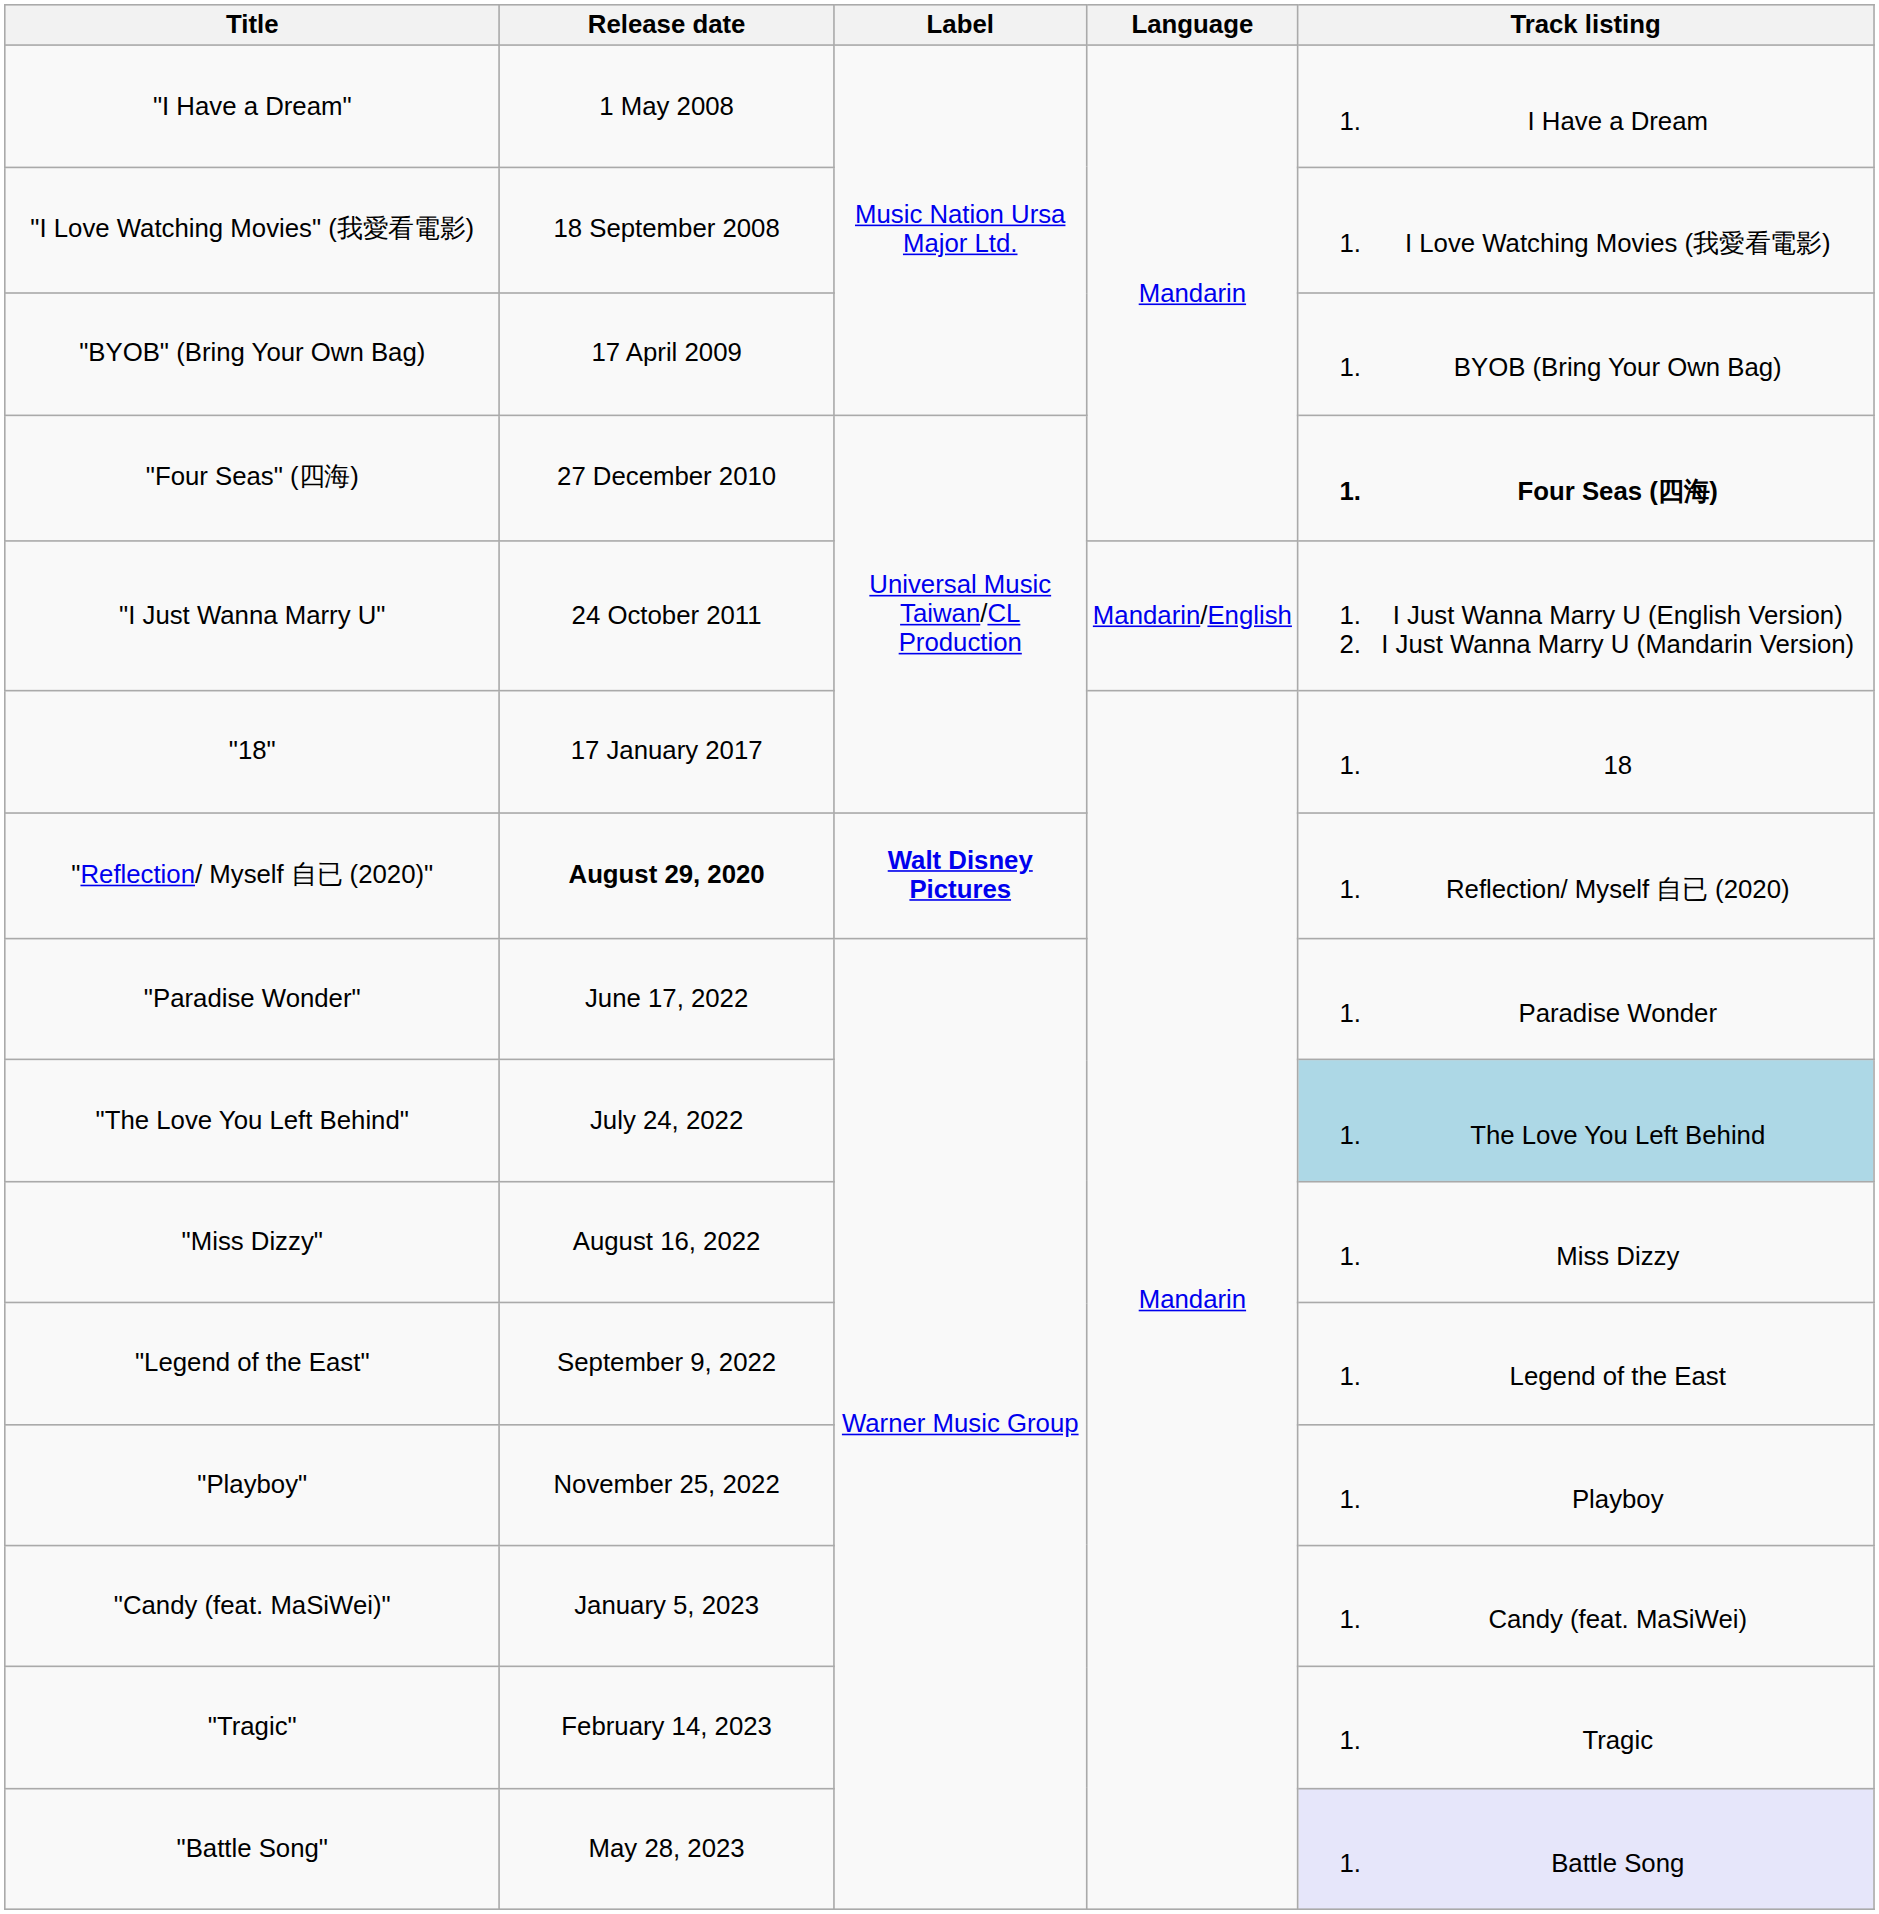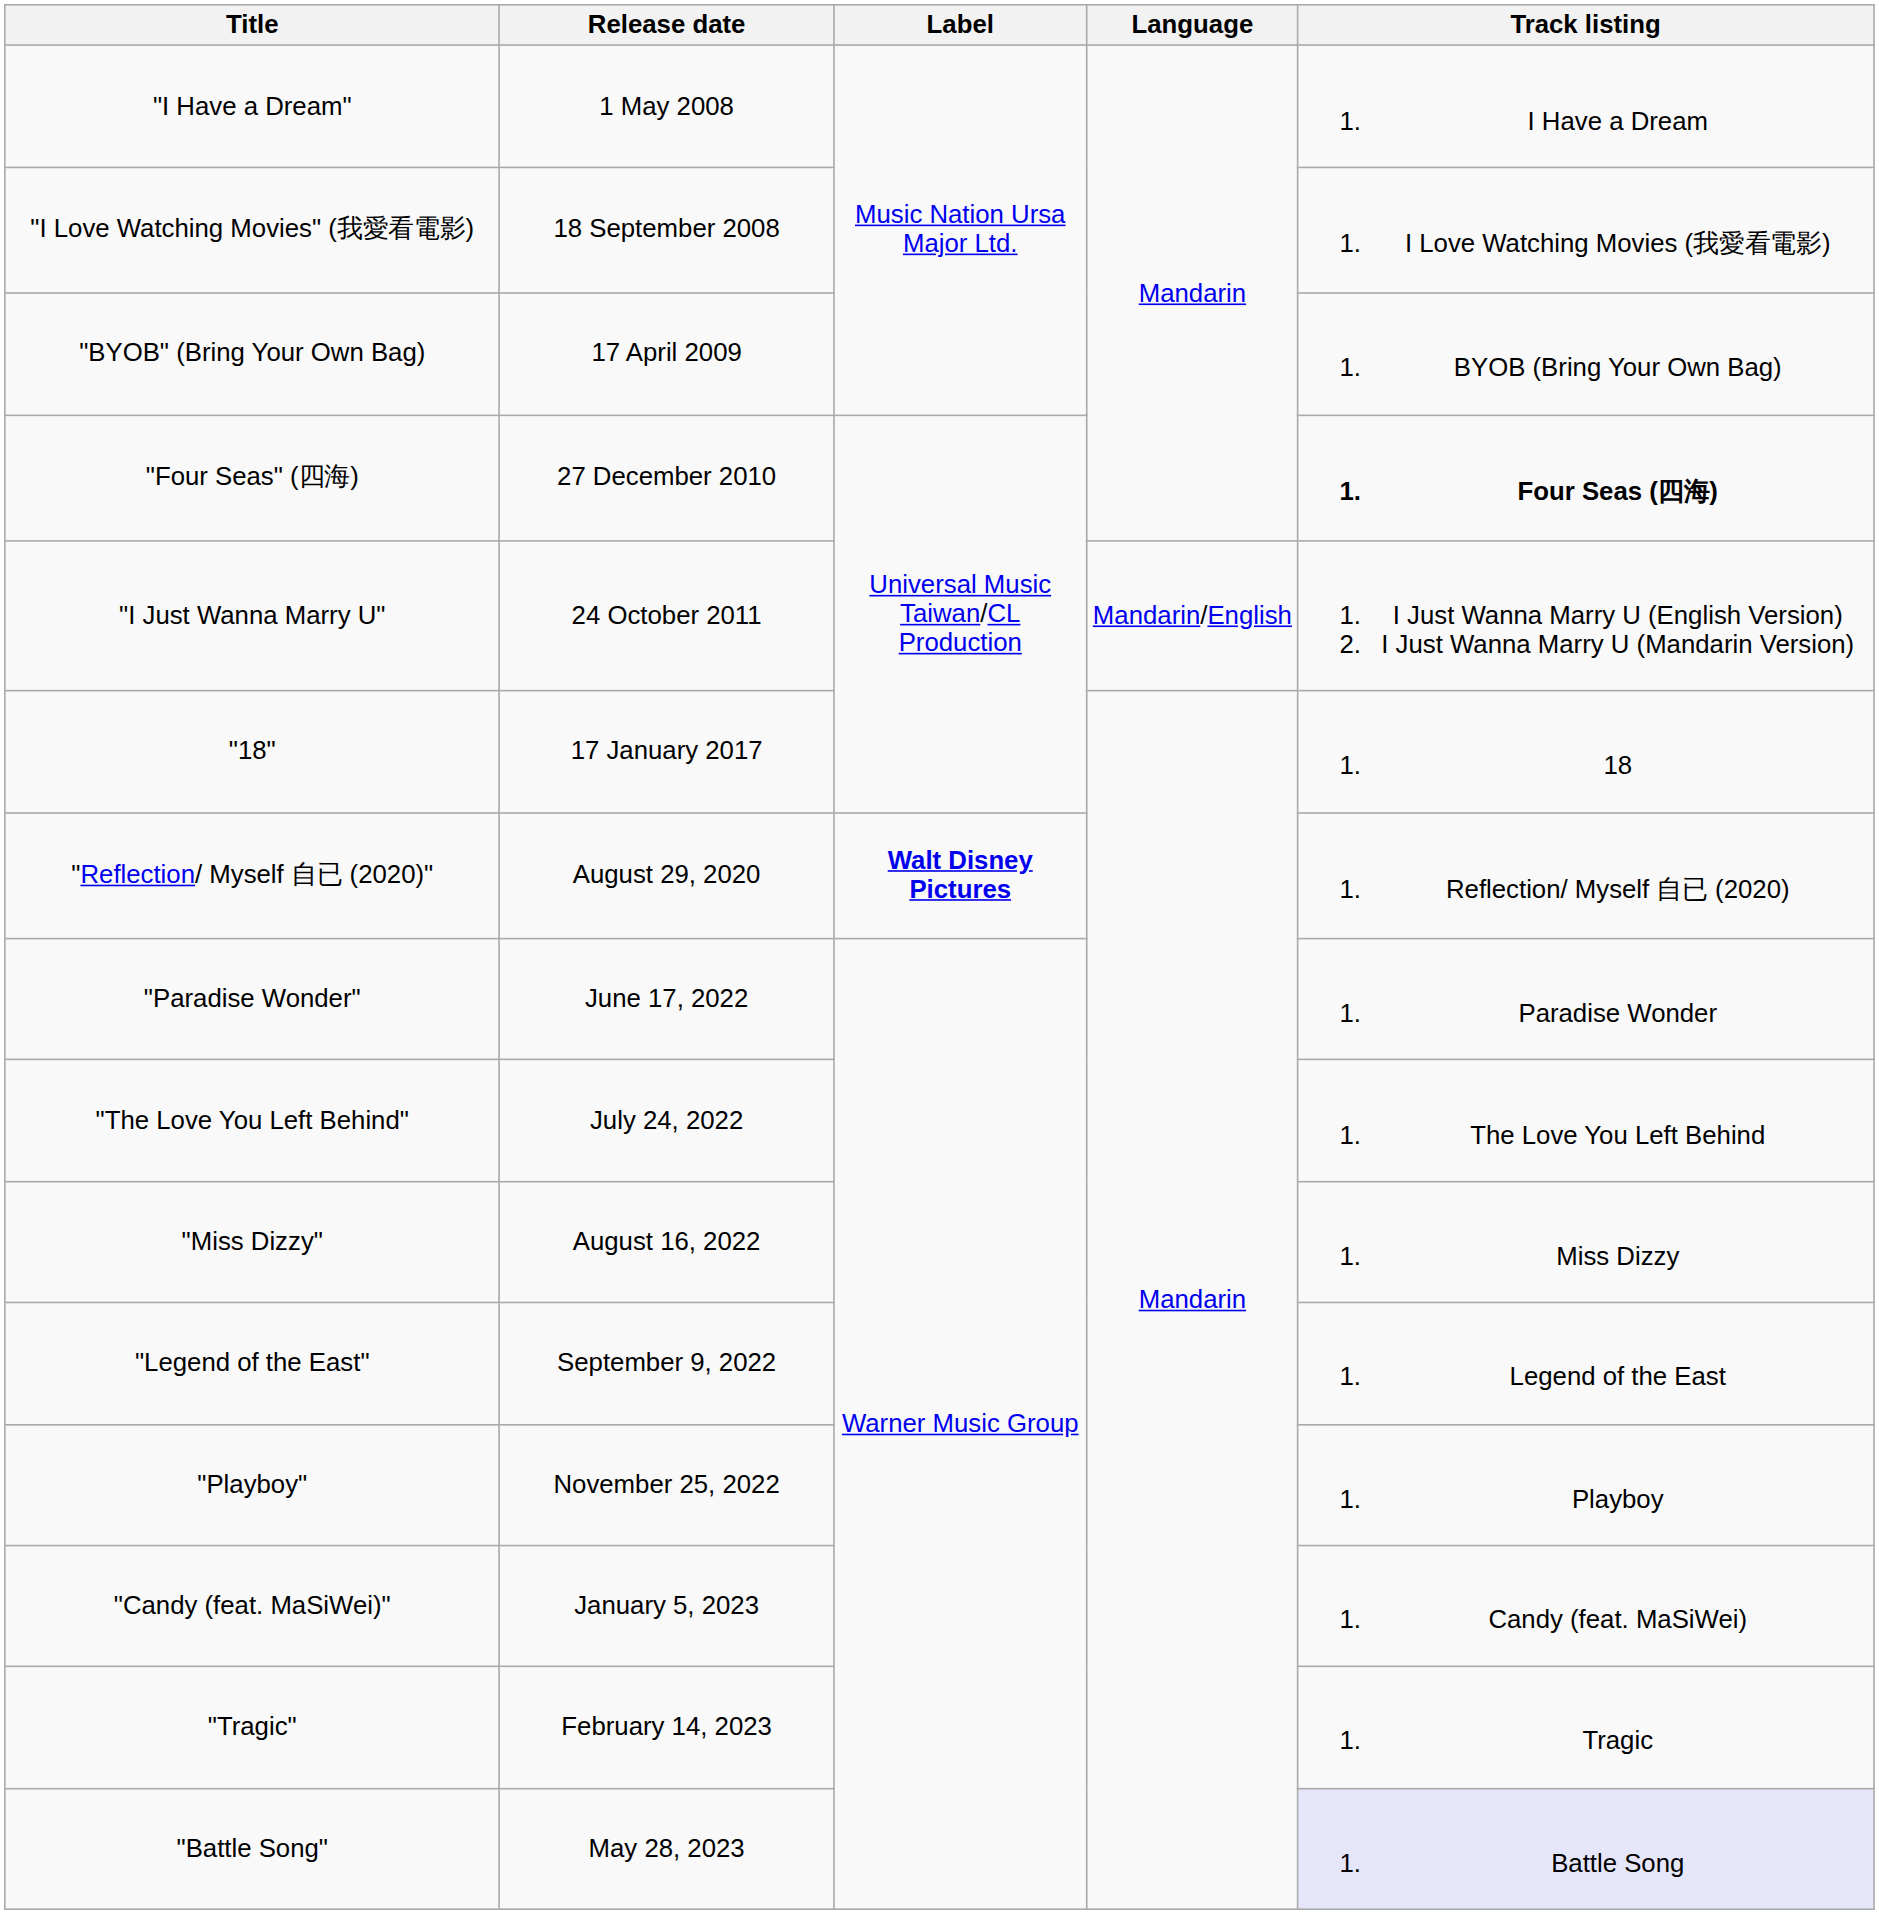(667, 875) bold -> (667, 875) normal
(1586, 1135) lightblue background -> (1586, 1135) no background
